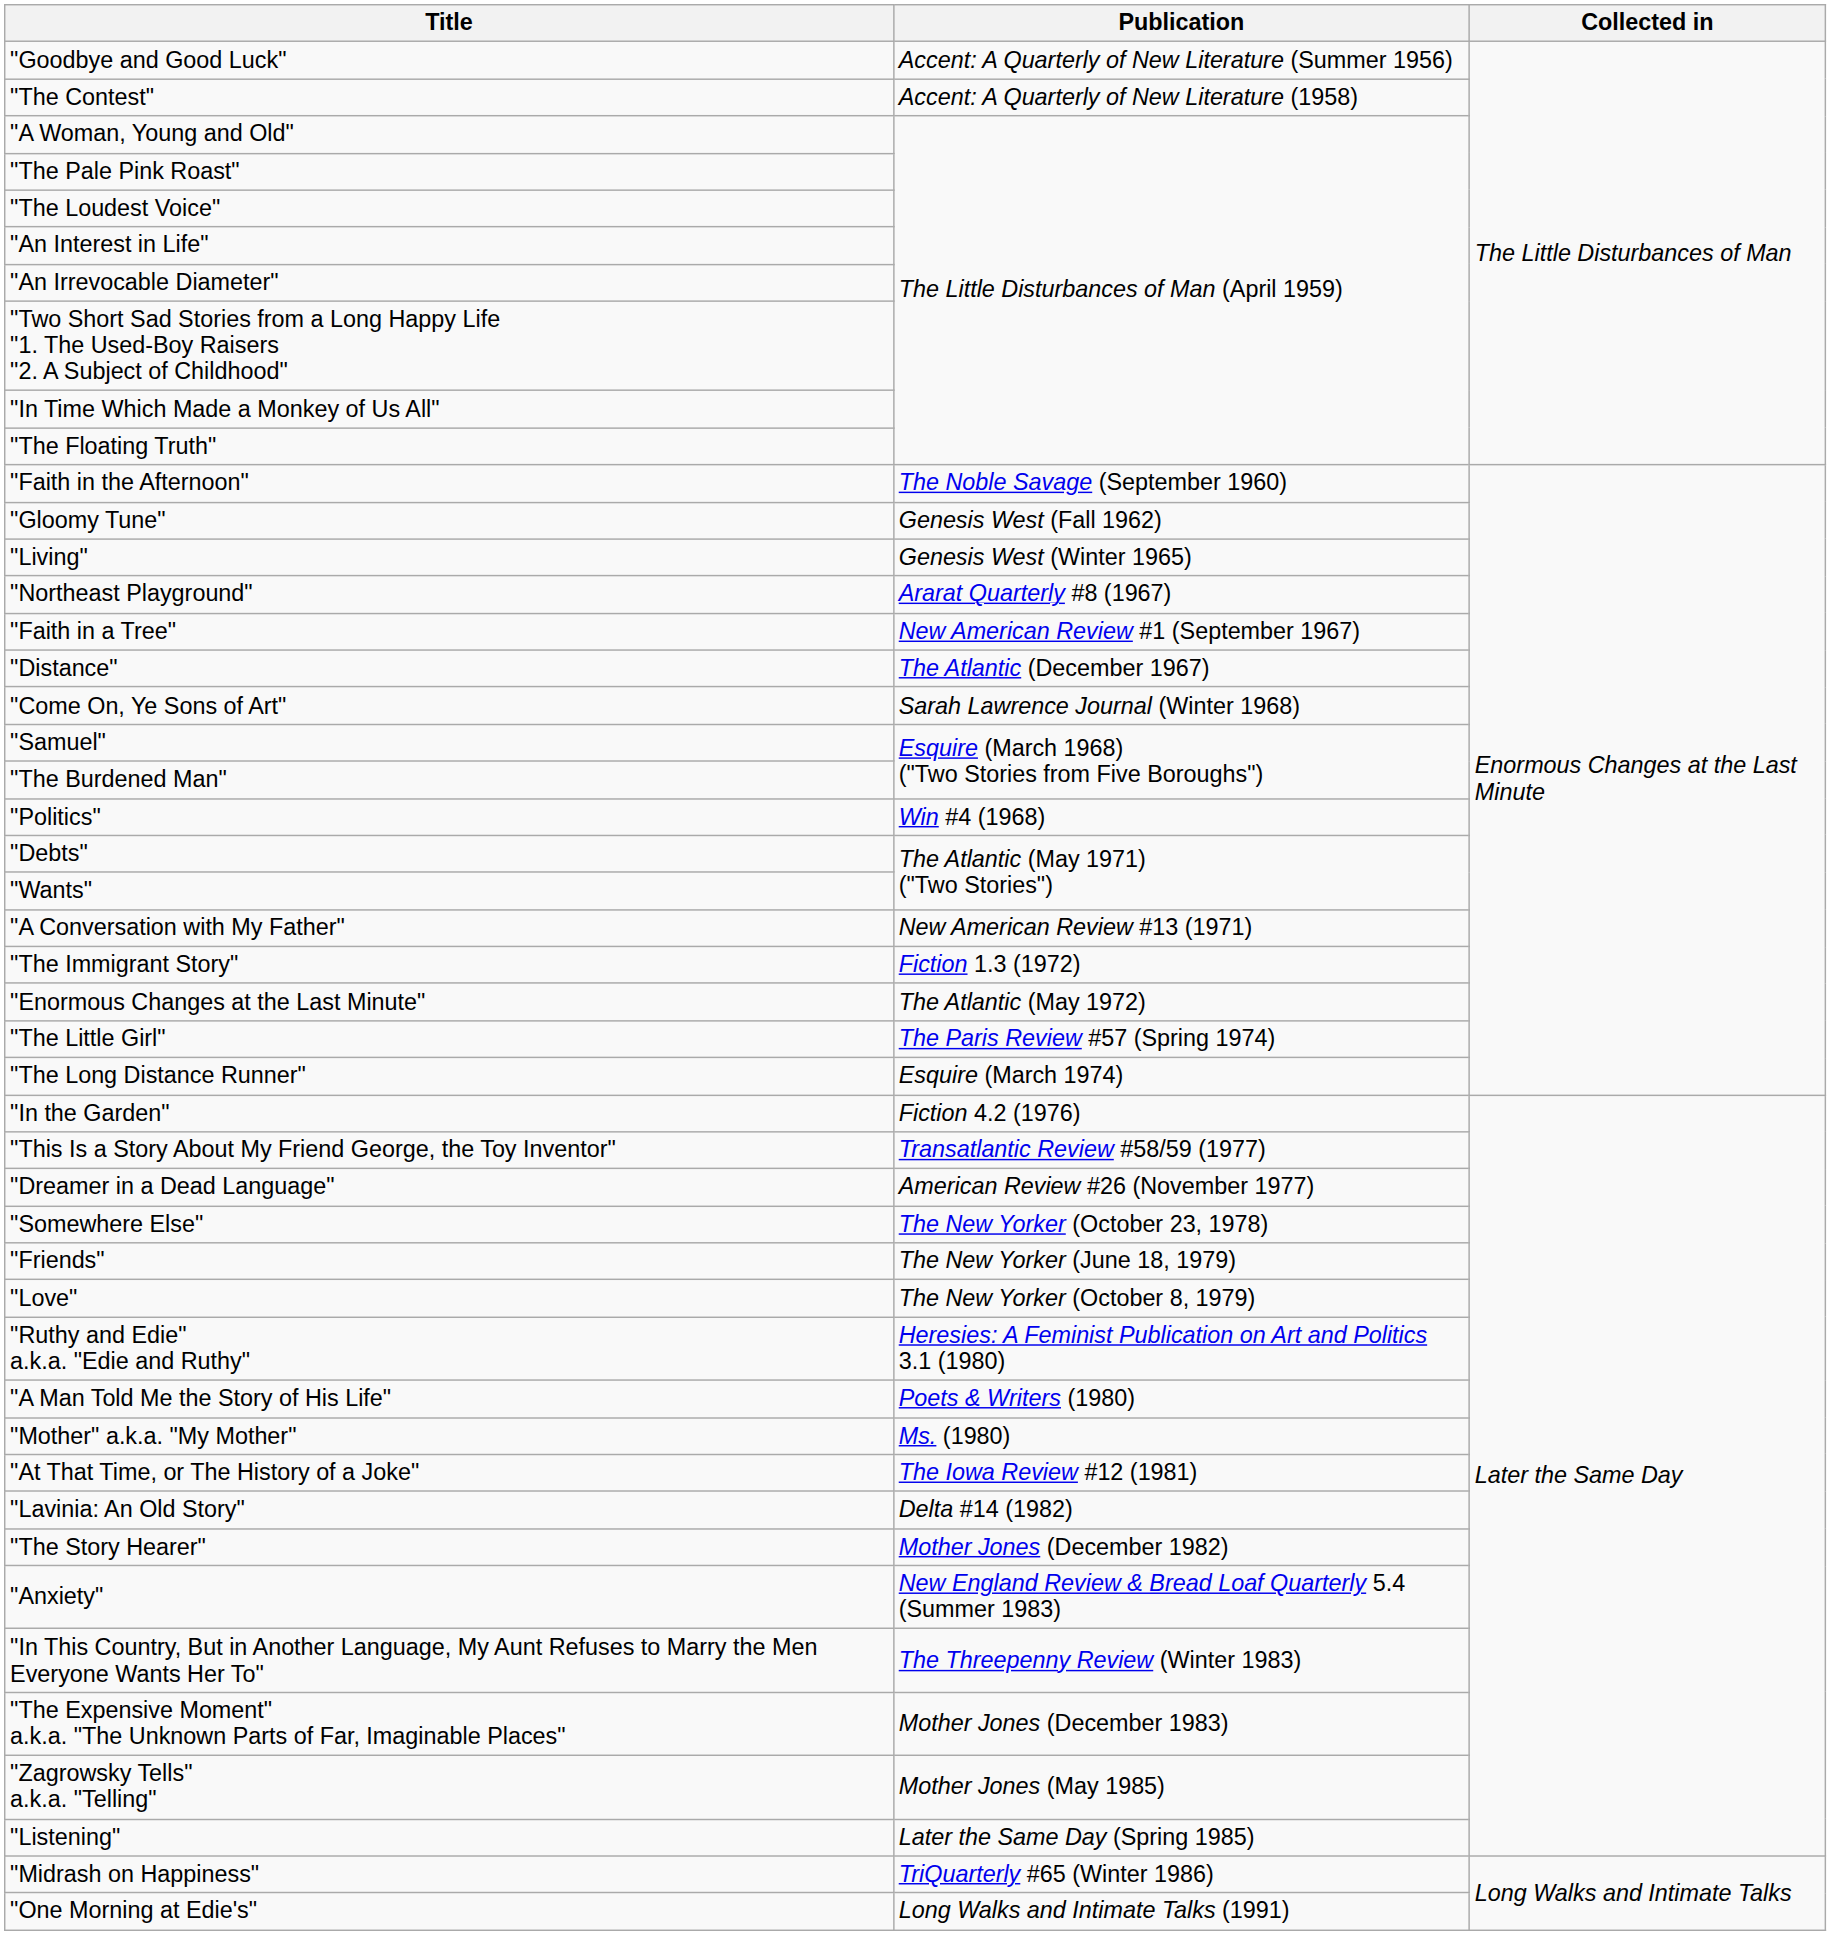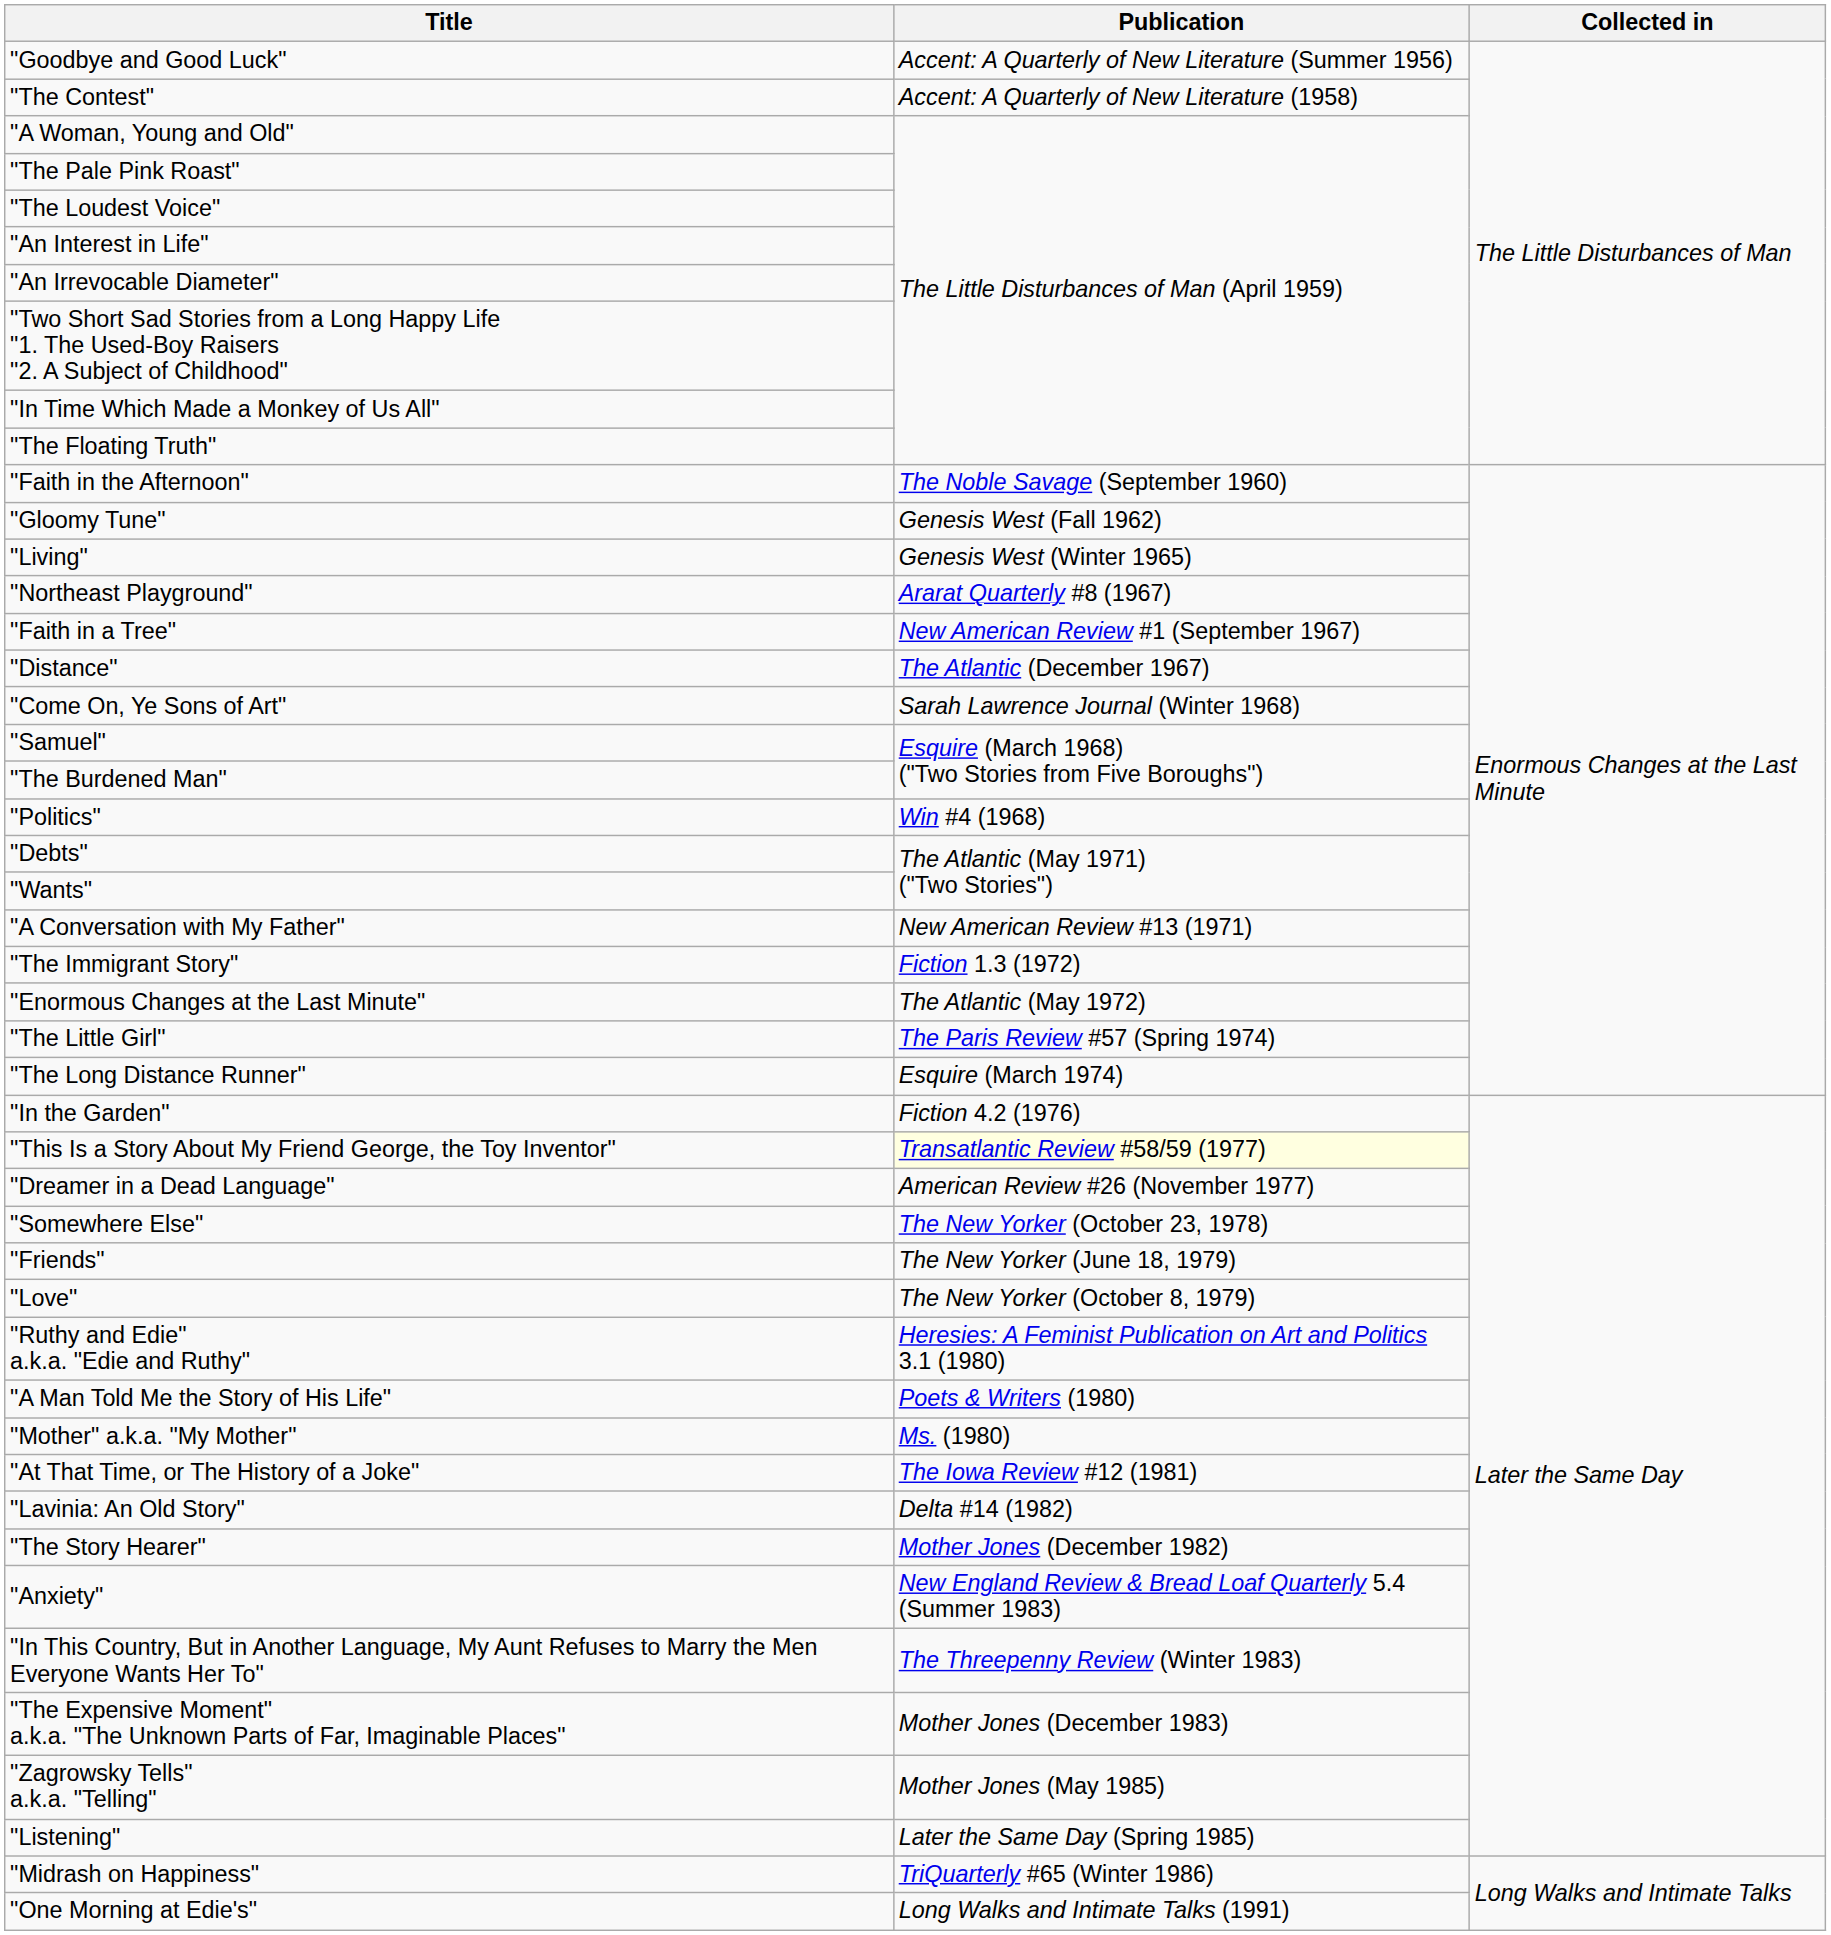(1082, 1149) no background -> (1082, 1149) lightyellow background
